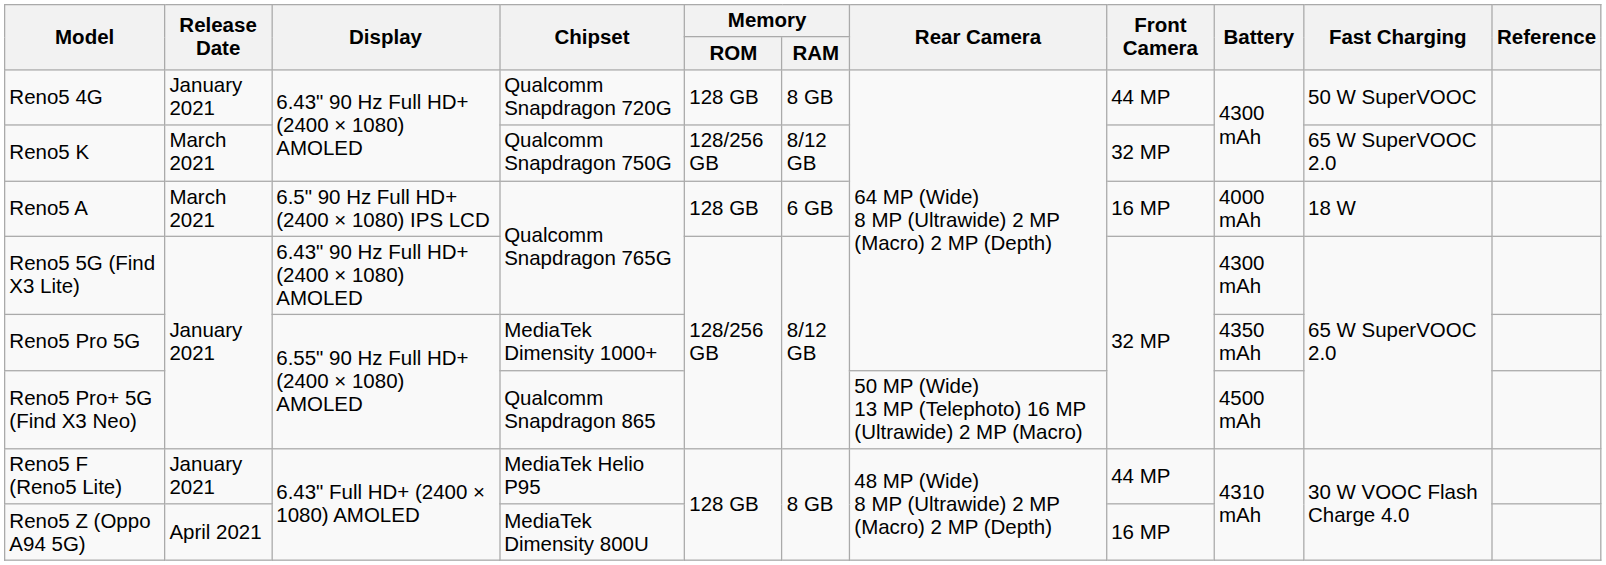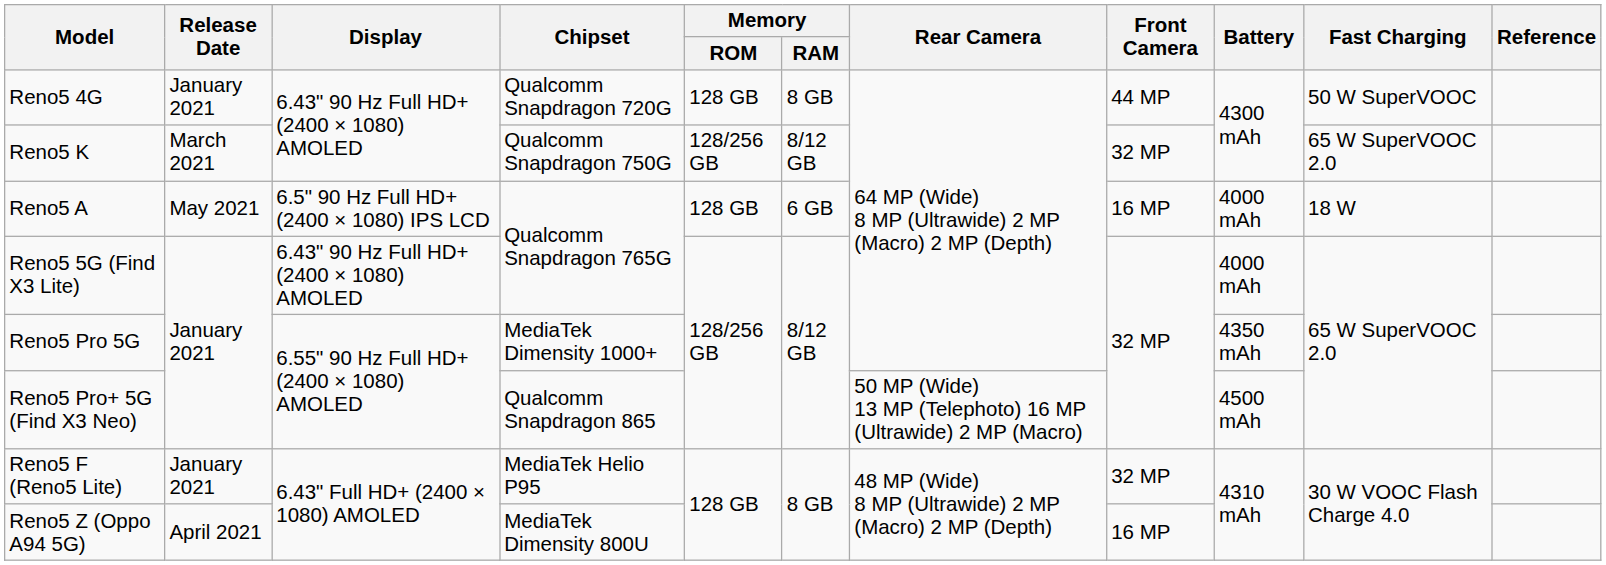(198, 208) March 2021 -> (214, 208) May 2021
(1242, 275) 4300 mAh -> (1242, 275) 4000 mAh
(1141, 476) 44 MP -> (1141, 476) 32 MP
